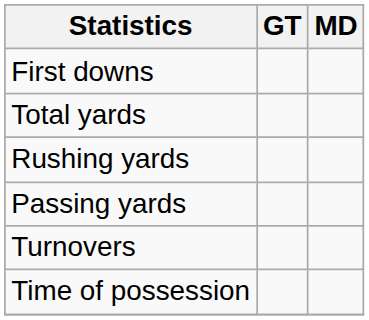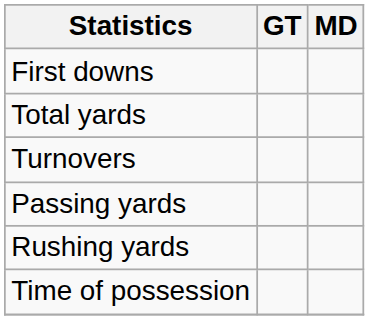rows swapped: (100, 159) <-> (73, 247)
